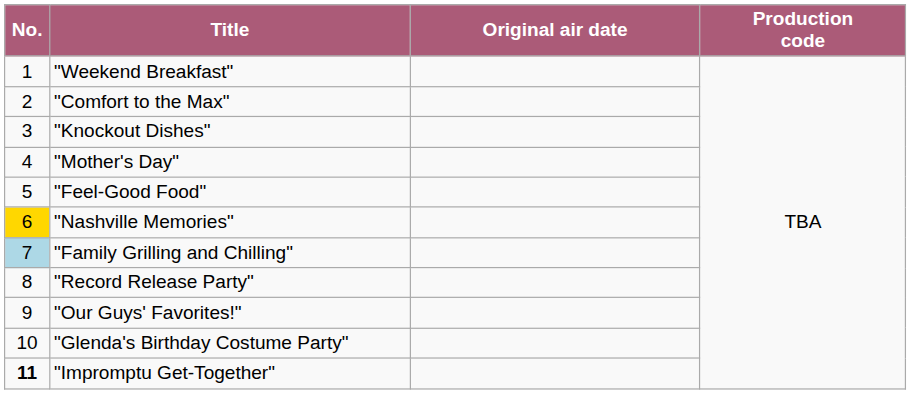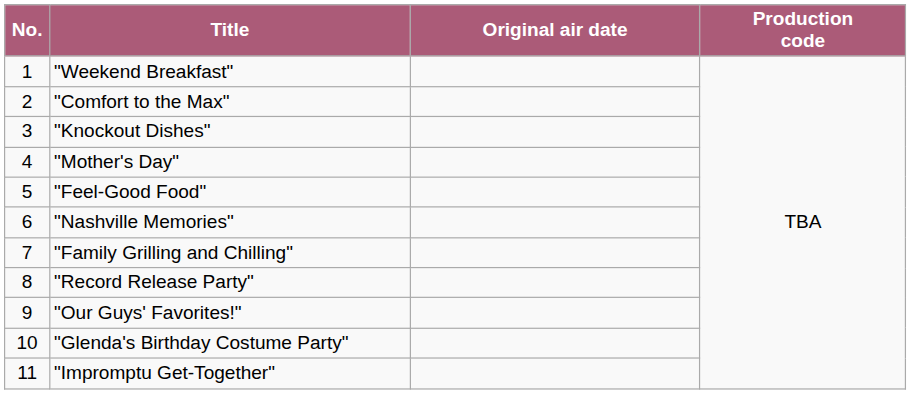(27, 222) gold background -> (27, 222) no background
(27, 252) lightblue background -> (27, 252) no background
(27, 373) bold -> (27, 373) normal
